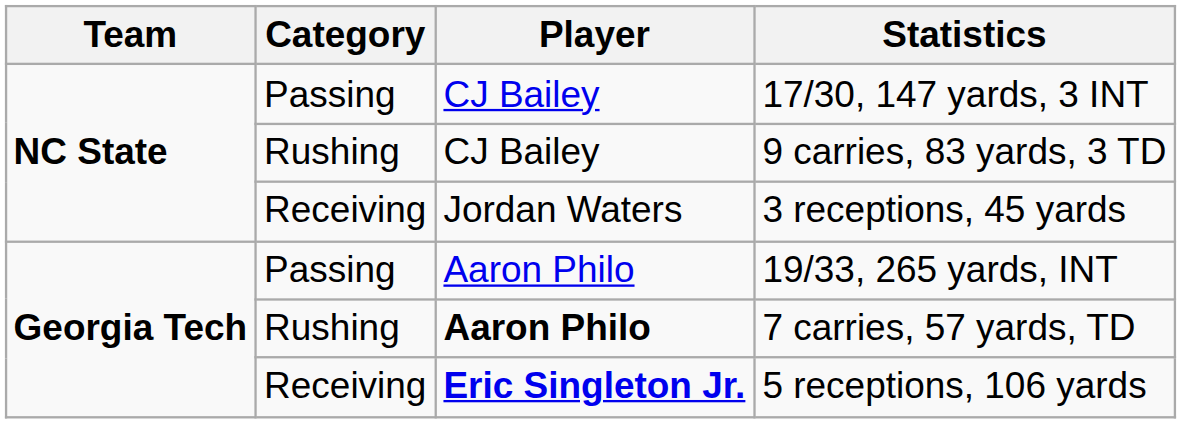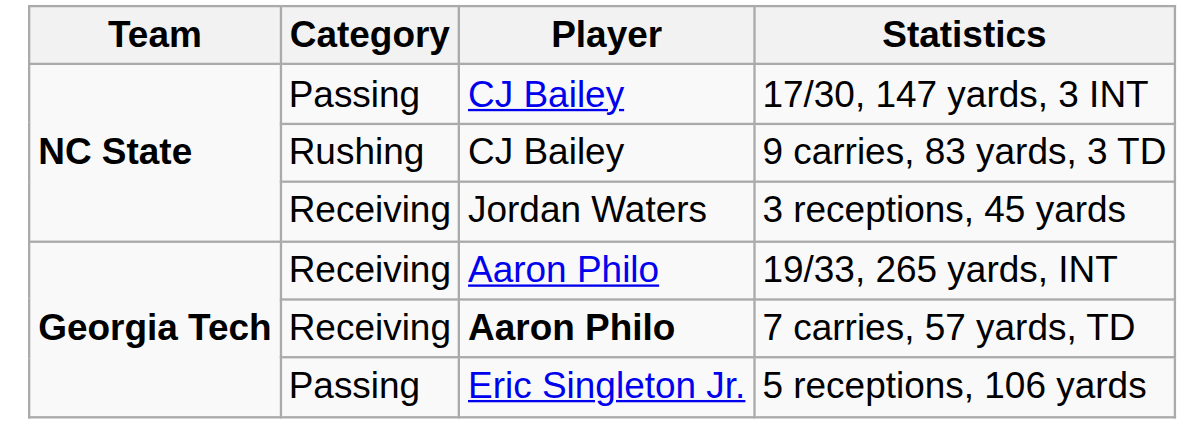(330, 269) Passing -> (370, 269) Receiving
(332, 327) Rushing -> (370, 327) Receiving
(345, 386) Receiving -> (354, 386) Passing
(594, 386) bold -> (607, 386) normal
